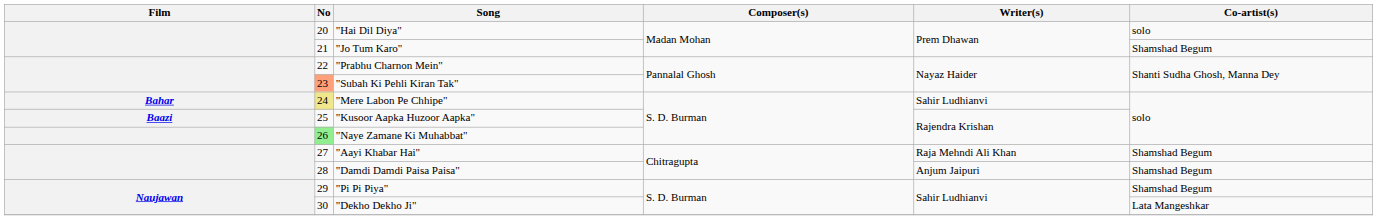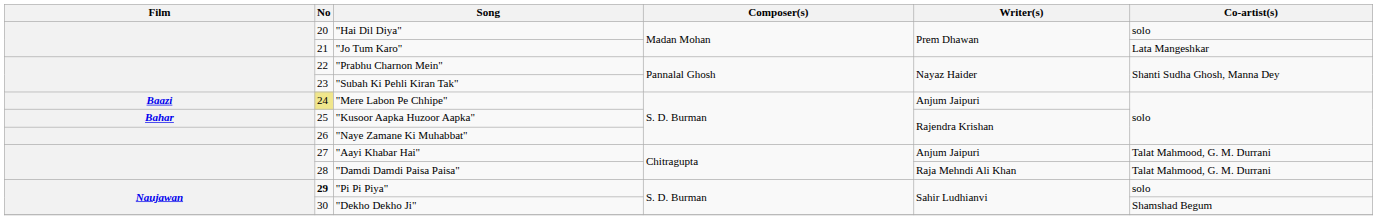(1172, 48) Shamshad Begum -> (1171, 48) Lata Mangeshkar
(323, 83) lightsalmon background -> (323, 83) no background
(159, 100) Bahar -> (159, 100) Baazi
(952, 100) Sahir Ludhianvi -> (948, 100) Anjum Jaipuri
(159, 118) Baazi -> (159, 118) Bahar
(323, 135) lightgreen background -> (323, 135) no background
(966, 153) Raja Mehndi Ali Khan -> (948, 153) Anjum Jaipuri
(1172, 153) Shamshad Begum -> (1201, 153) Talat Mahmood, G. M. Durrani
(948, 170) Anjum Jaipuri -> (966, 170) Raja Mehndi Ali Khan
(1172, 170) Shamshad Begum -> (1201, 170) Talat Mahmood, G. M. Durrani
(323, 188) normal -> (323, 188) bold
(1172, 188) Shamshad Begum -> (1141, 188) solo
(1171, 205) Lata Mangeshkar -> (1172, 205) Shamshad Begum
